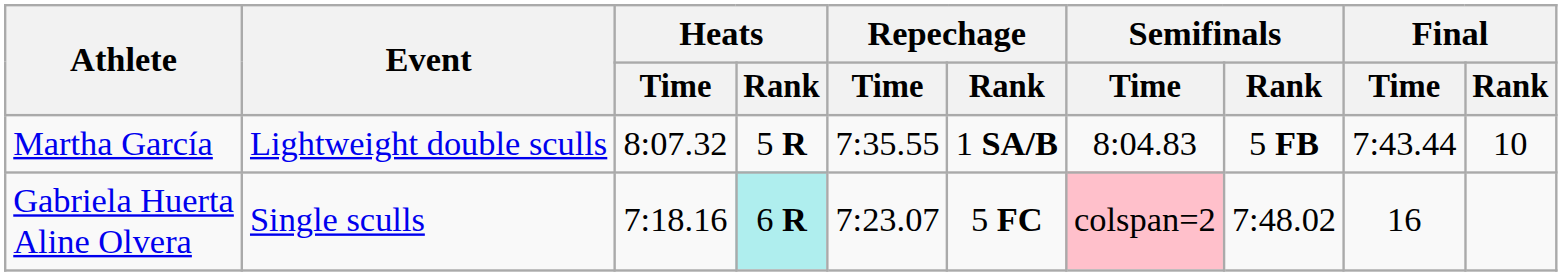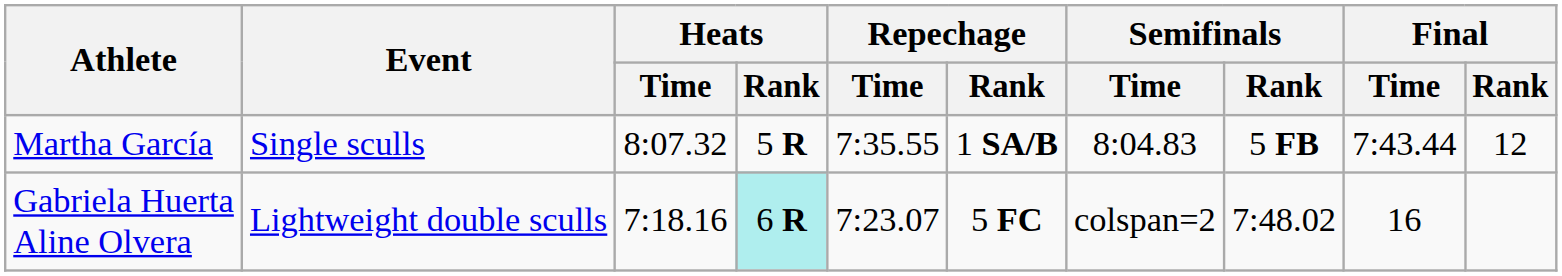(429, 143) Lightweight double sculls -> (337, 143) Single sculls
(1510, 143) 10 -> (1510, 143) 12
(337, 220) Single sculls -> (429, 220) Lightweight double sculls
(1145, 220) pink background -> (1145, 220) no background
